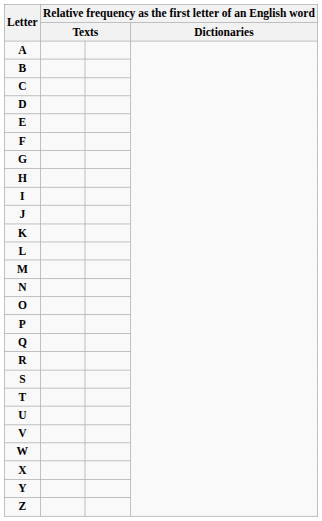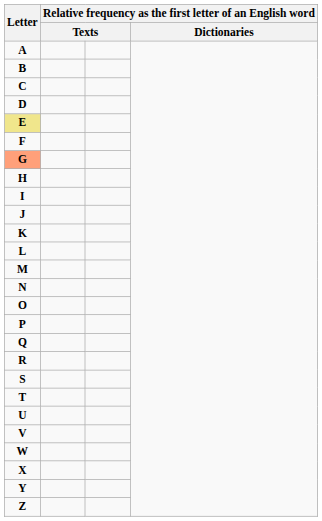(22, 123) no background -> (22, 123) khaki background
(22, 159) no background -> (22, 159) lightsalmon background
